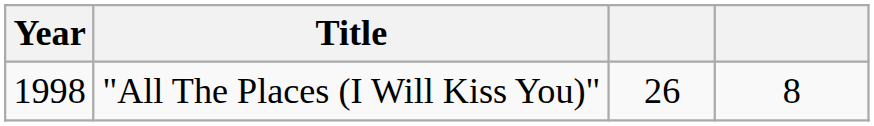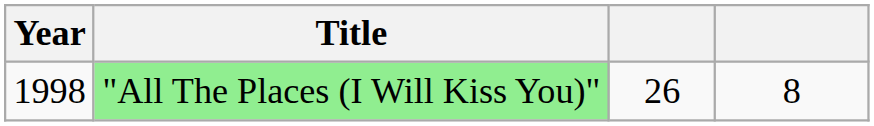(351, 90) no background -> (351, 90) lightgreen background
